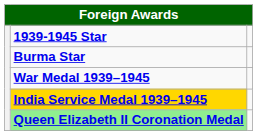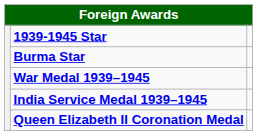(110, 99) gold background -> (110, 99) no background
(129, 120) lightgreen background -> (129, 120) no background
